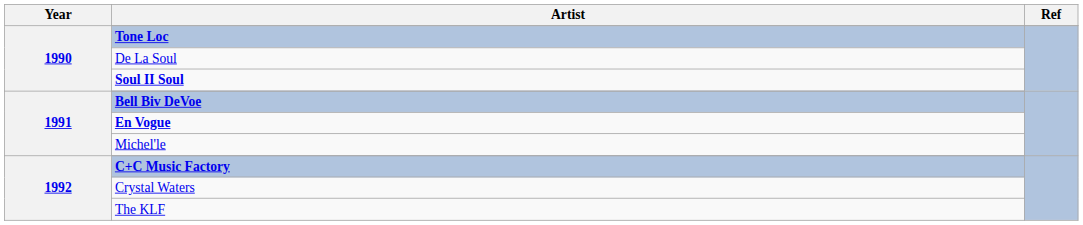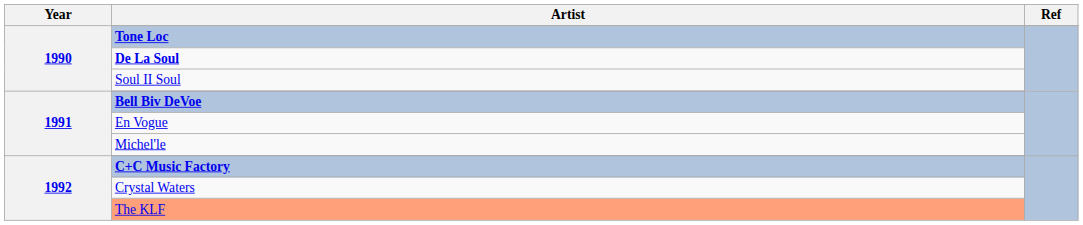(146, 58) normal -> (147, 58) bold
(149, 79) bold -> (148, 79) normal
(143, 123) bold -> (141, 123) normal
(140, 209) no background -> (140, 209) lightsalmon background
